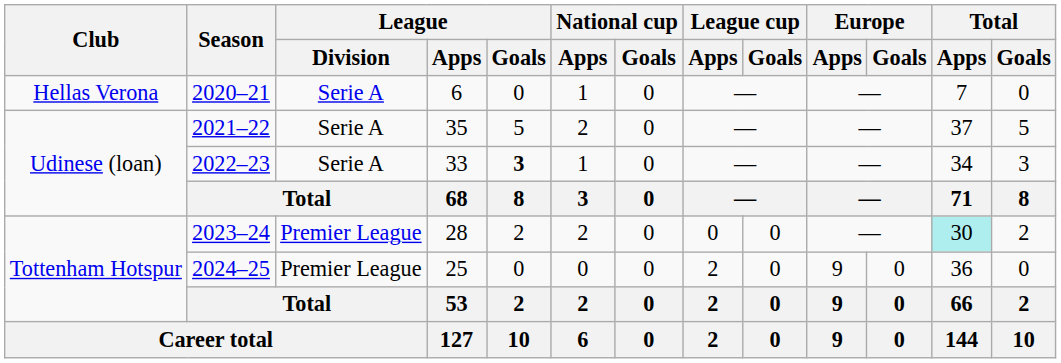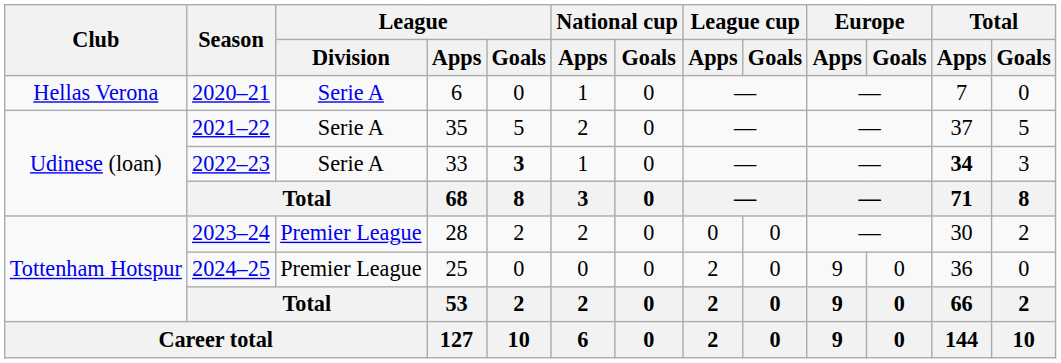(962, 163) normal -> (962, 163) bold
(962, 233) paleturquoise background -> (962, 233) no background
